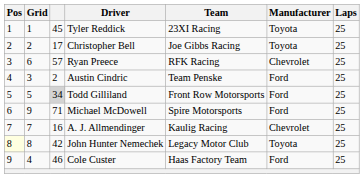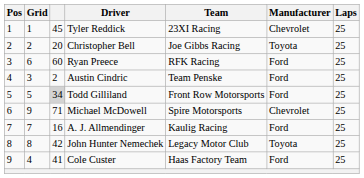(283, 28) Toyota -> (289, 28) Chevrolet
(57, 45) 17 -> (57, 45) 20
(57, 61) 57 -> (57, 61) 60
(289, 61) Chevrolet -> (279, 61) Ford
(279, 110) Ford -> (289, 110) Chevrolet
(289, 127) Chevrolet -> (279, 127) Ford
(9, 143) lightyellow background -> (9, 143) no background
(57, 160) 46 -> (57, 160) 41
